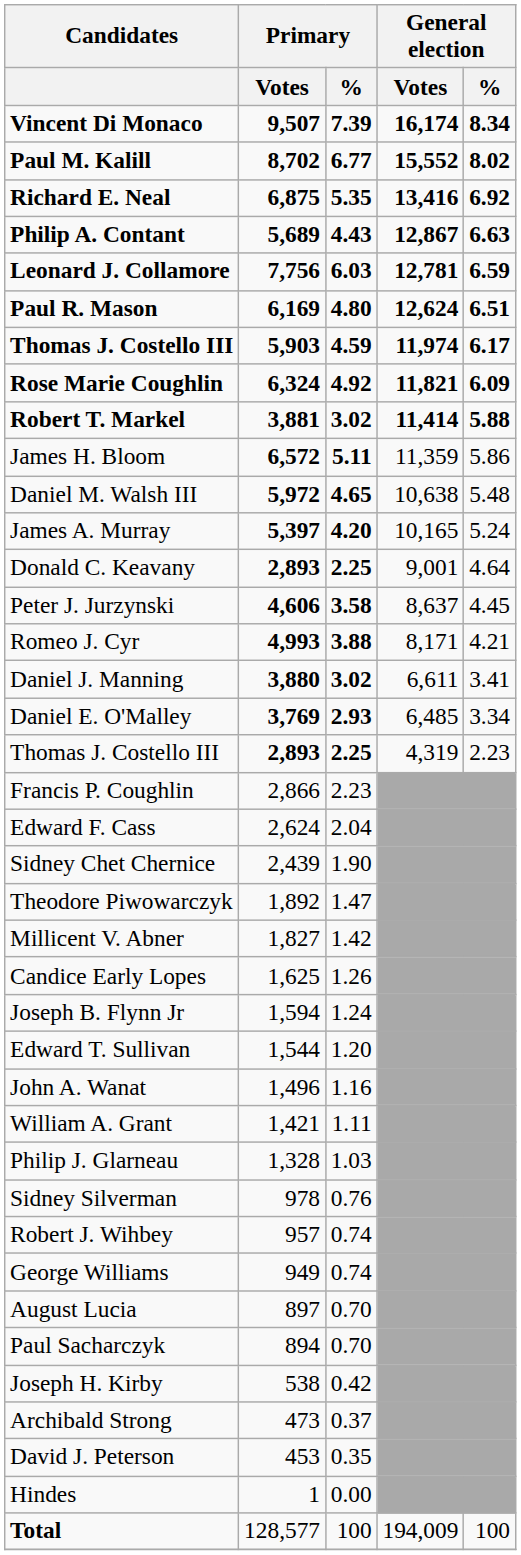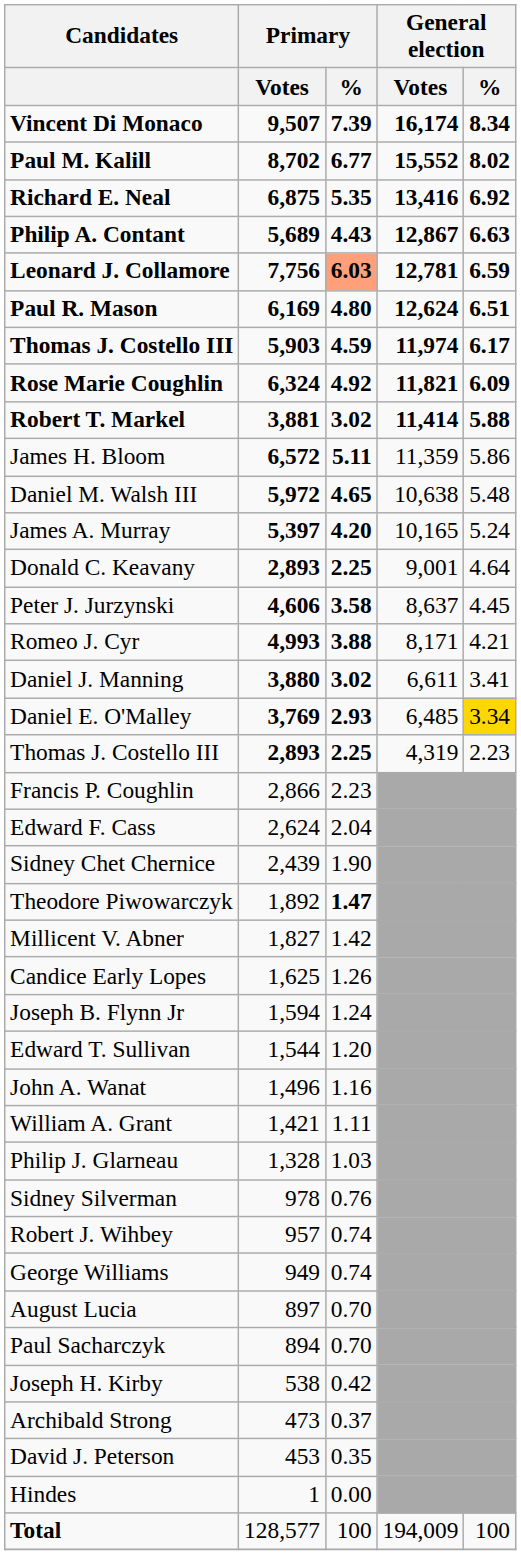(351, 271) no background -> (351, 271) lightsalmon background
(490, 716) no background -> (490, 716) gold background
(351, 901) normal -> (351, 901) bold
